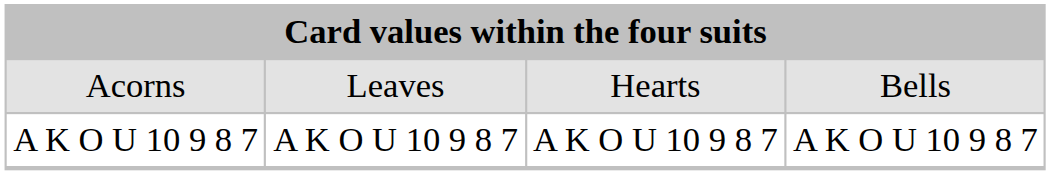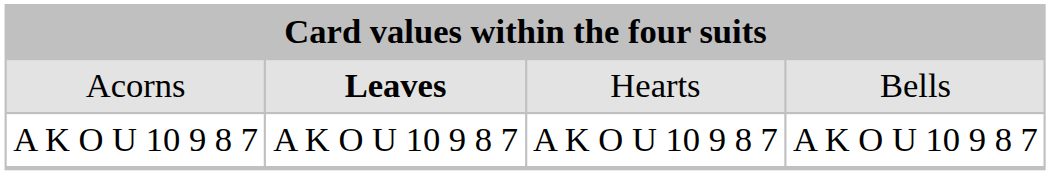(396, 85) normal -> (396, 85) bold
